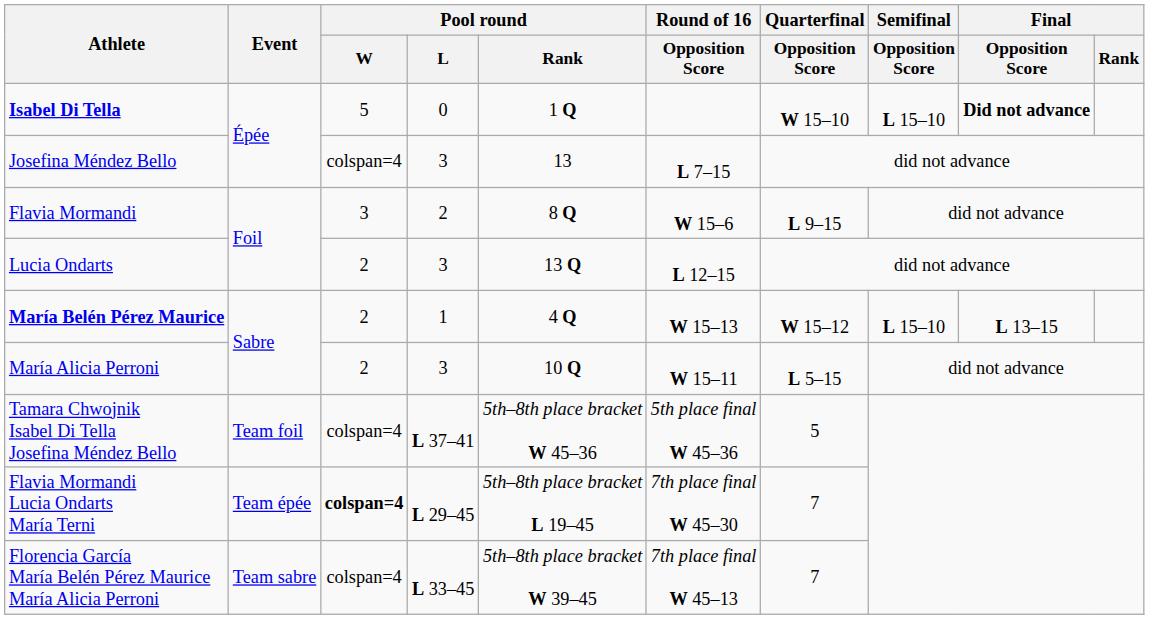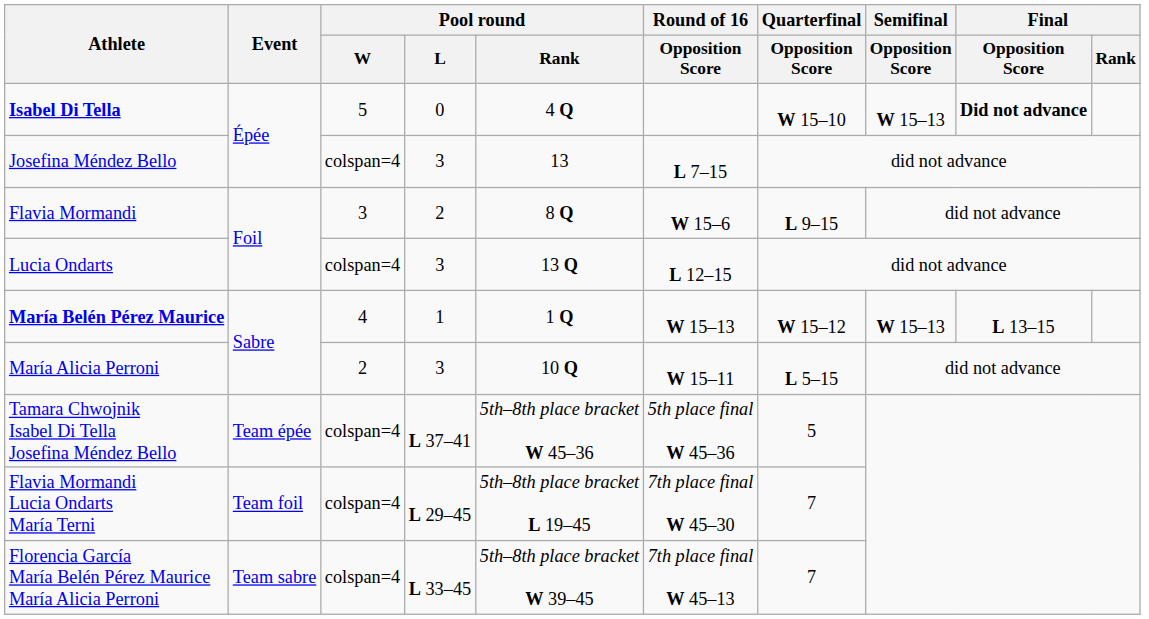(563, 109) 1 Q -> (559, 109) 4 Q
(914, 120) L 15–10 -> (911, 120) W 15–13
(364, 265) 2 -> (362, 265) colspan=4
(364, 316) 2 -> (362, 316) 4
(563, 316) 4 Q -> (559, 316) 1 Q
(914, 327) L 15–10 -> (911, 327) W 15–13
(268, 431) Team foil -> (272, 431) Team épée
(272, 504) Team épée -> (268, 504) Team foil
(364, 504) bold -> (362, 504) normal
